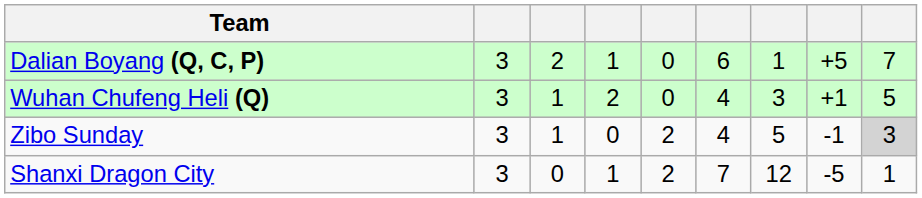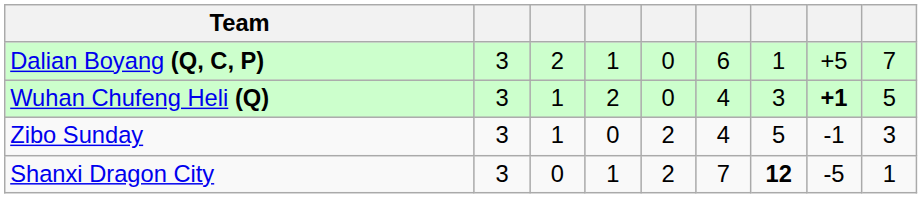(834, 98) normal -> (834, 98) bold
(889, 135) lightgrey background -> (889, 135) no background
(779, 173) normal -> (779, 173) bold
